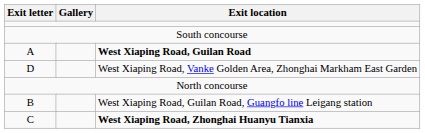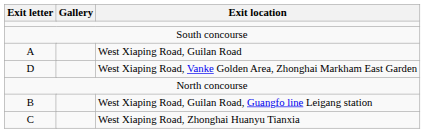(175, 51) bold -> (170, 51) normal
(206, 119) bold -> (199, 119) normal
